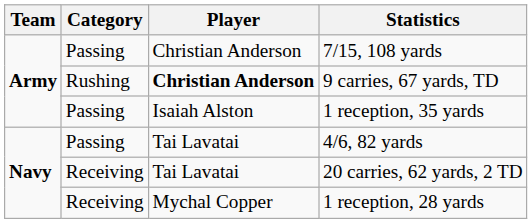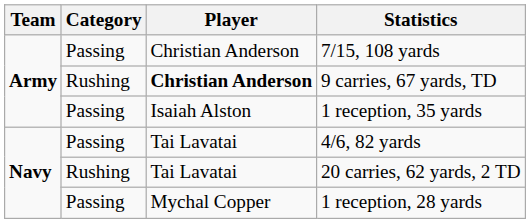(105, 172) Receiving -> (98, 172) Rushing
(105, 202) Receiving -> (95, 202) Passing
